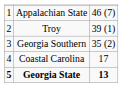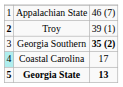(9, 28) normal -> (9, 28) bold
(103, 43) normal -> (103, 43) bold
(9, 59) no background -> (9, 59) paleturquoise background
